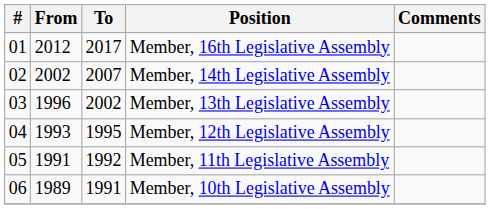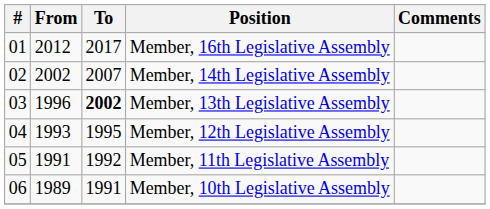(104, 103) normal -> (104, 103) bold
